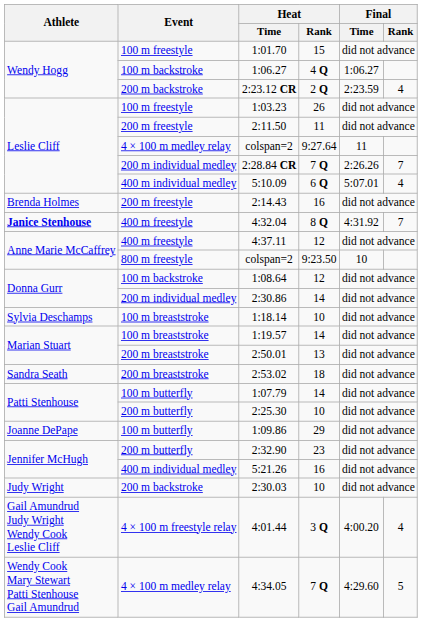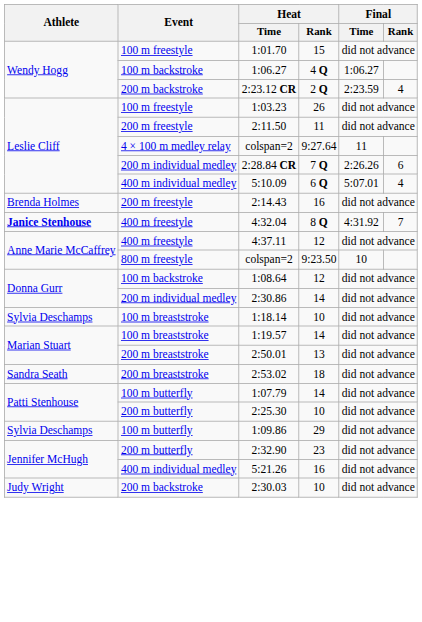(401, 165) 7 -> (401, 165) 6
(42, 431) Joanne DePape -> (50, 431) Sylvia Deschamps
- row: (269, 527)
- row: (269, 587)
